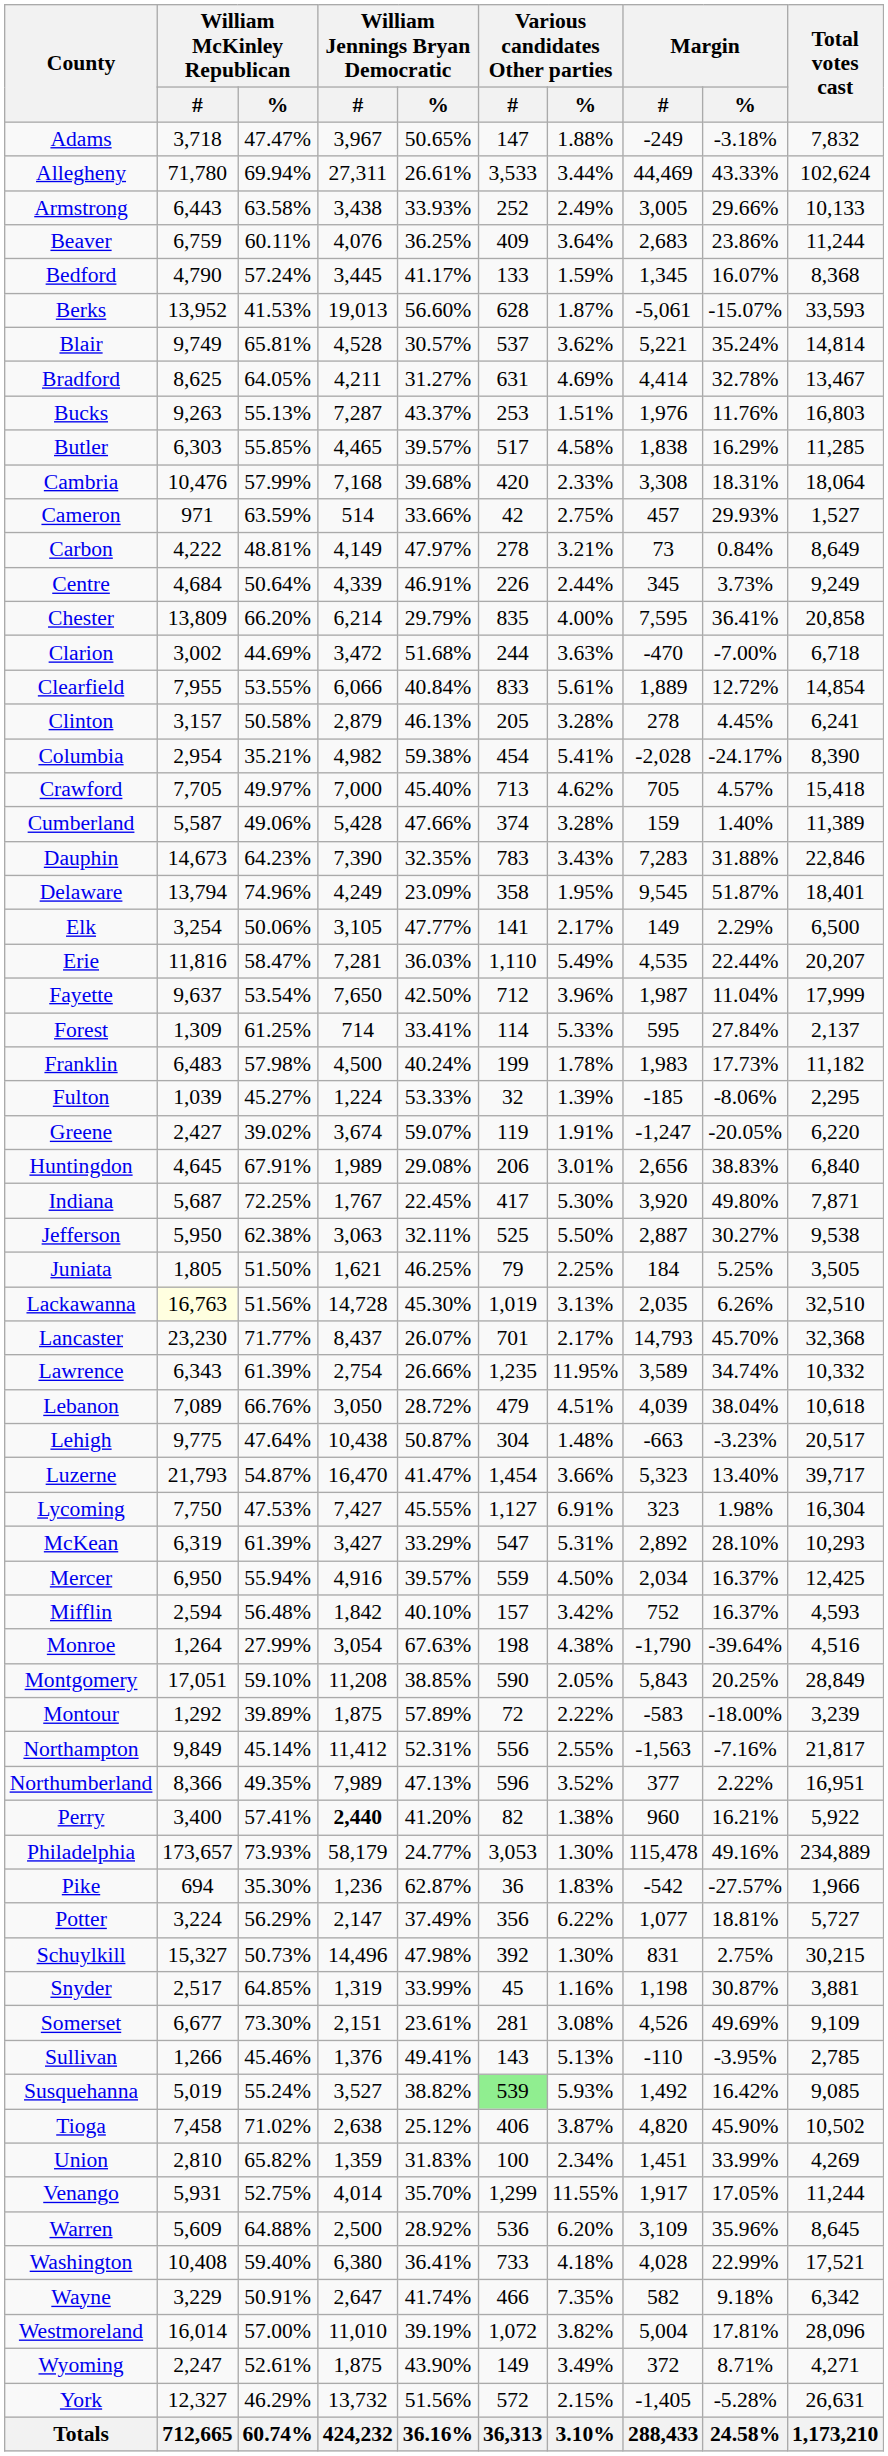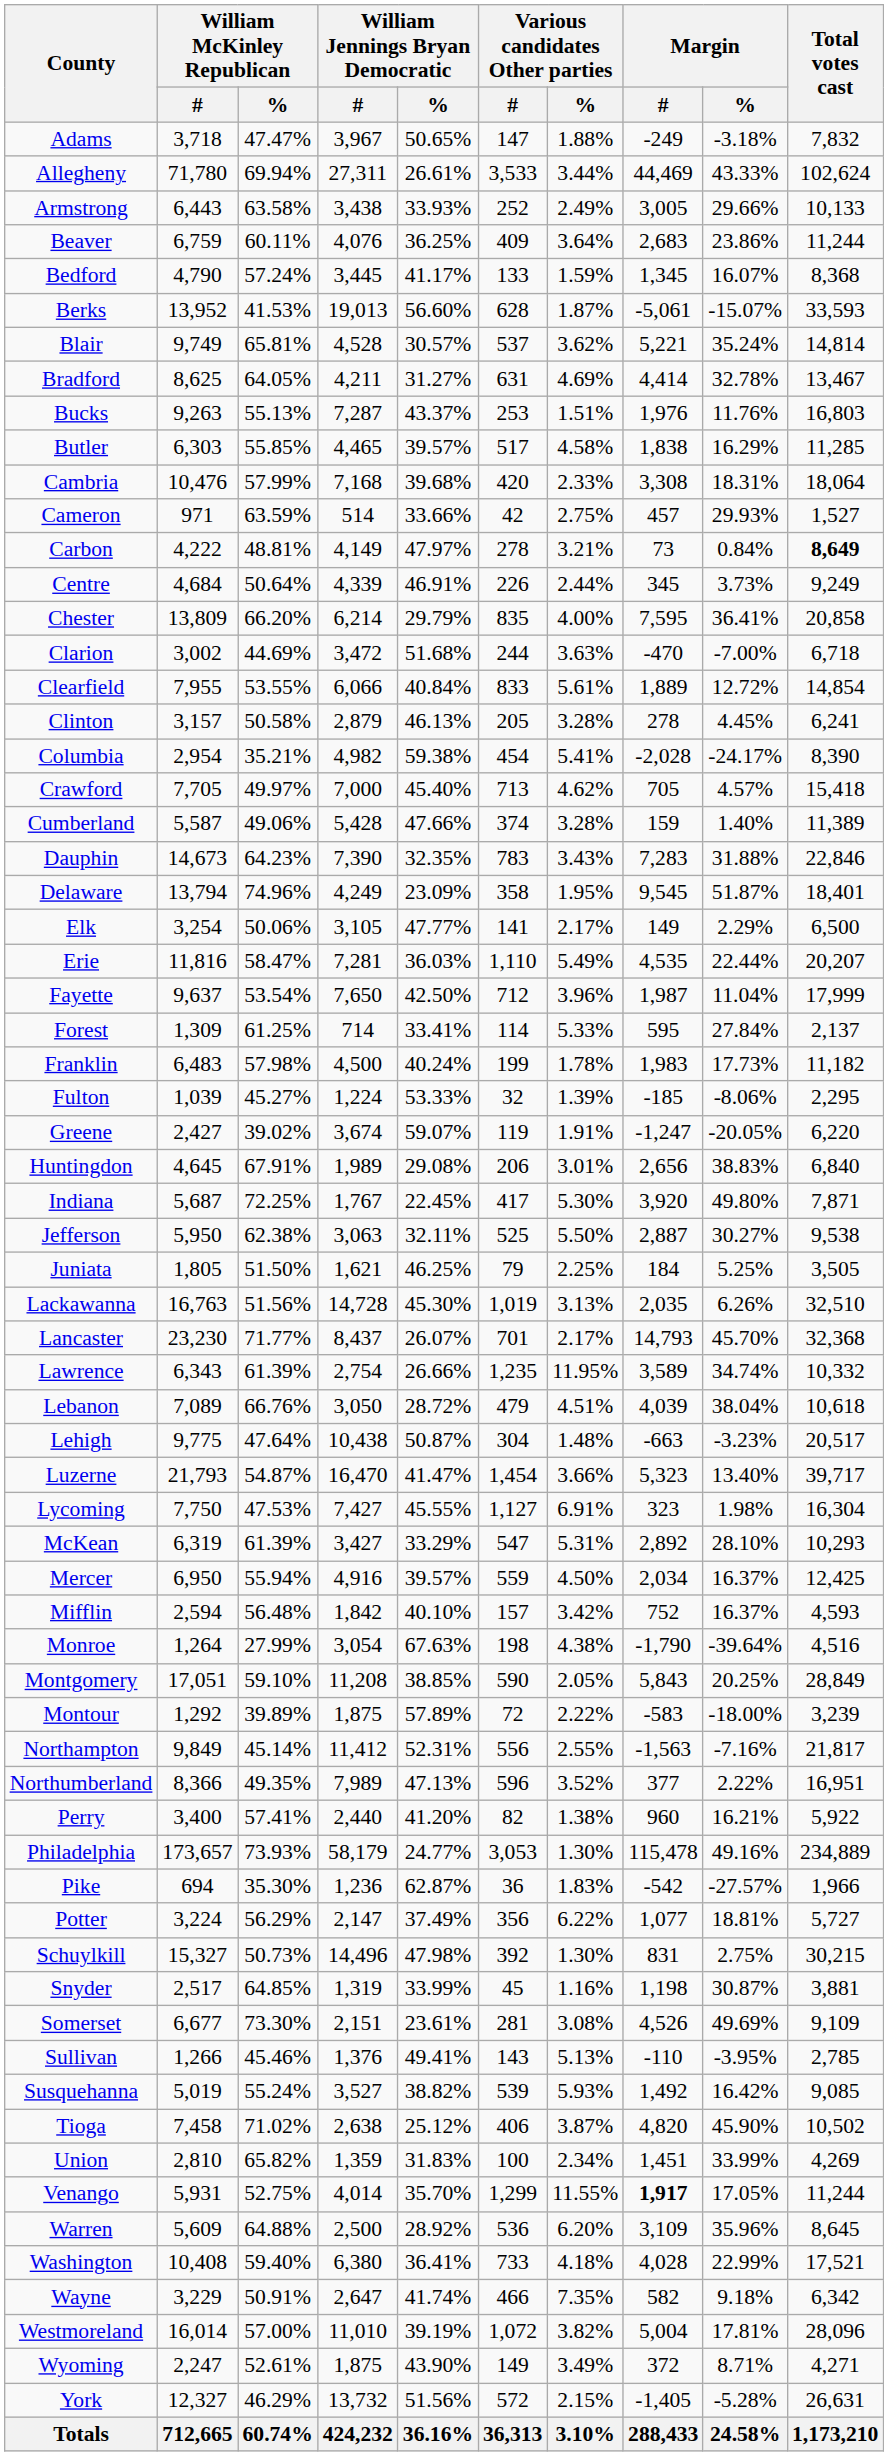(835, 549) normal -> (835, 549) bold
(197, 1303) lightyellow background -> (197, 1303) no background
(358, 1817) bold -> (358, 1817) normal
(513, 2091) lightgreen background -> (513, 2091) no background
(663, 2194) normal -> (663, 2194) bold
